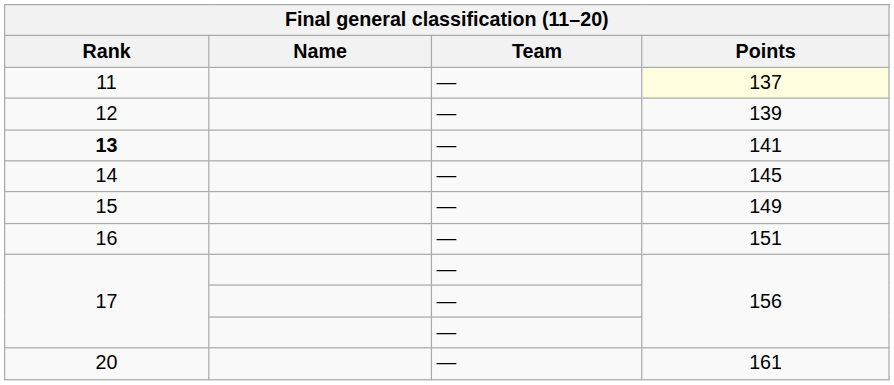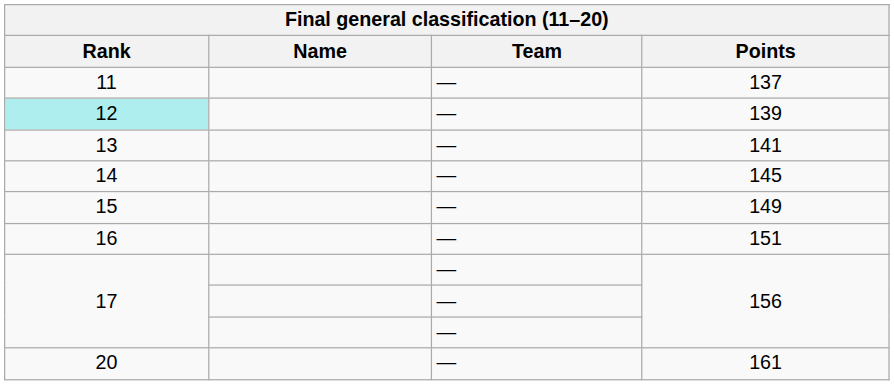(766, 82) lightyellow background -> (766, 82) no background
(107, 113) no background -> (107, 113) paleturquoise background
(107, 144) bold -> (107, 144) normal
